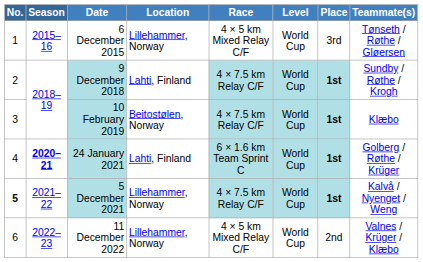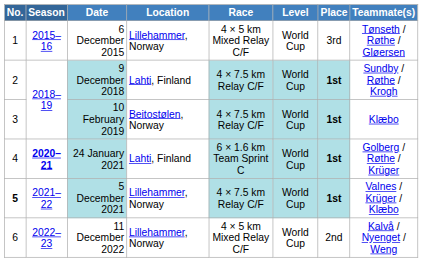(384, 199) Kalvå / Nyenget / Weng -> (384, 199) Valnes / Krüger / Klæbo
(384, 238) Valnes / Krüger / Klæbo -> (384, 238) Kalvå / Nyenget / Weng
